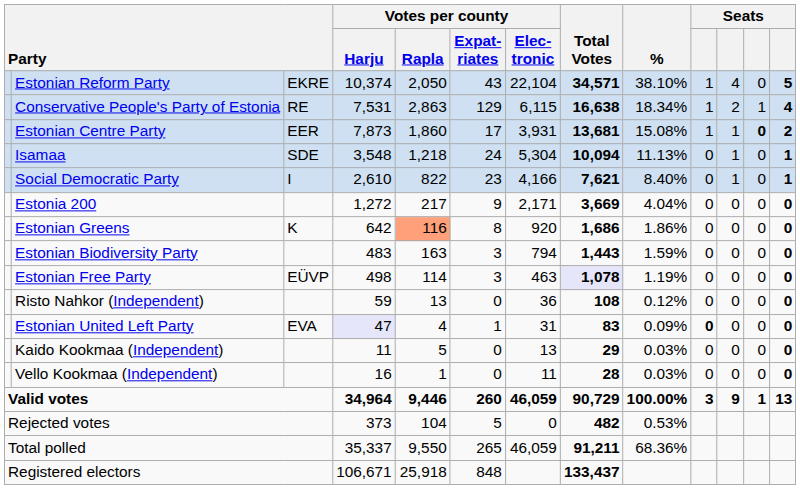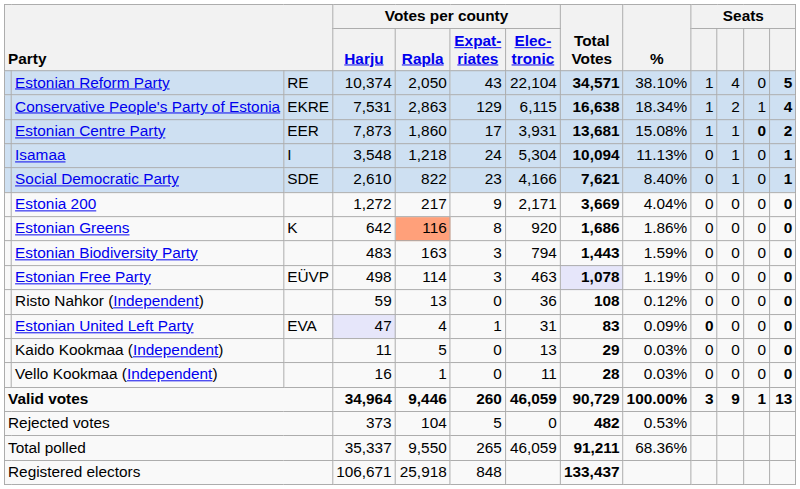(308, 82) EKRE -> (298, 82) RE
(298, 107) RE -> (308, 107) EKRE
(303, 155) SDE -> (289, 155) I
(289, 180) I -> (303, 180) SDE
